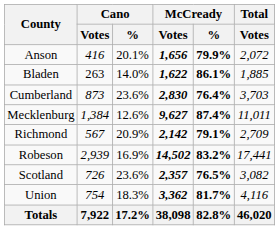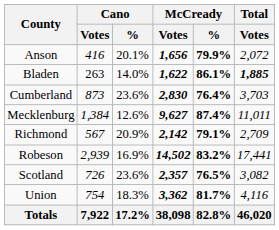(254, 74) normal -> (254, 74) bold
